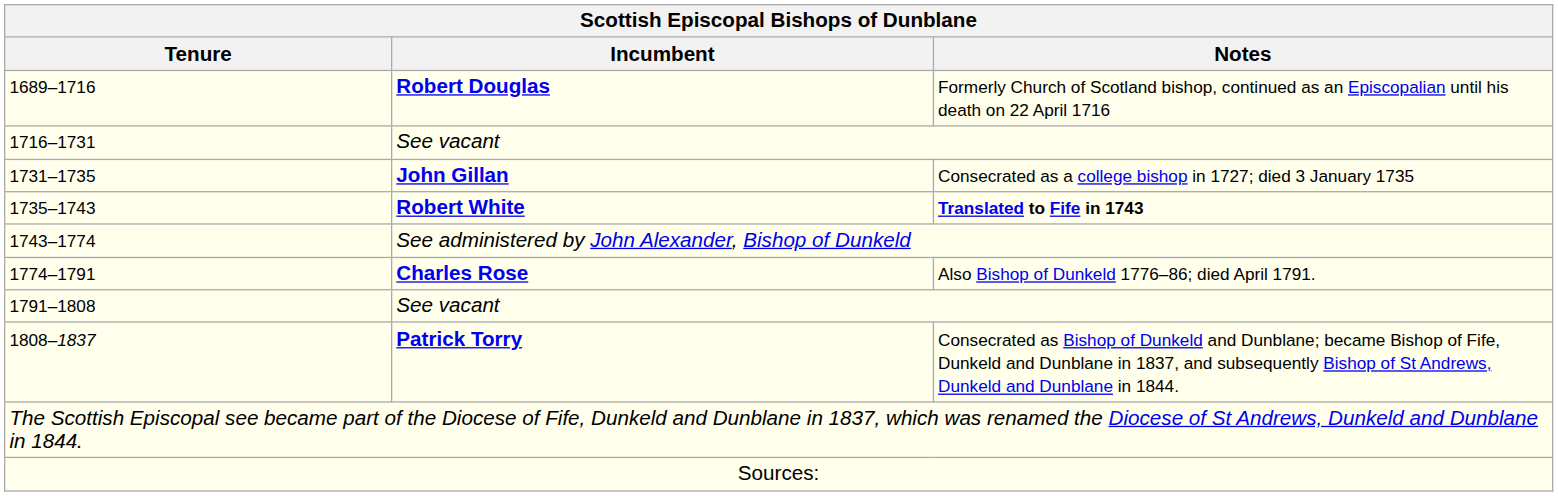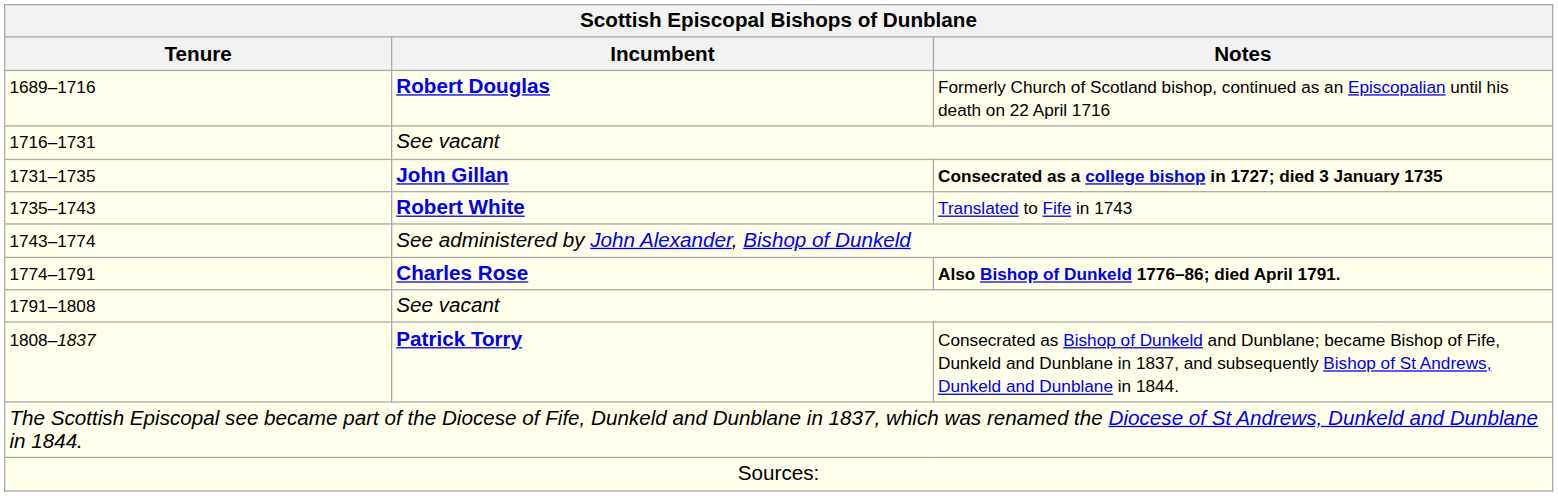(1176, 176) normal -> (1190, 175) bold
(1041, 207) bold -> (1035, 209) normal
(1127, 274) normal -> (1139, 273) bold
